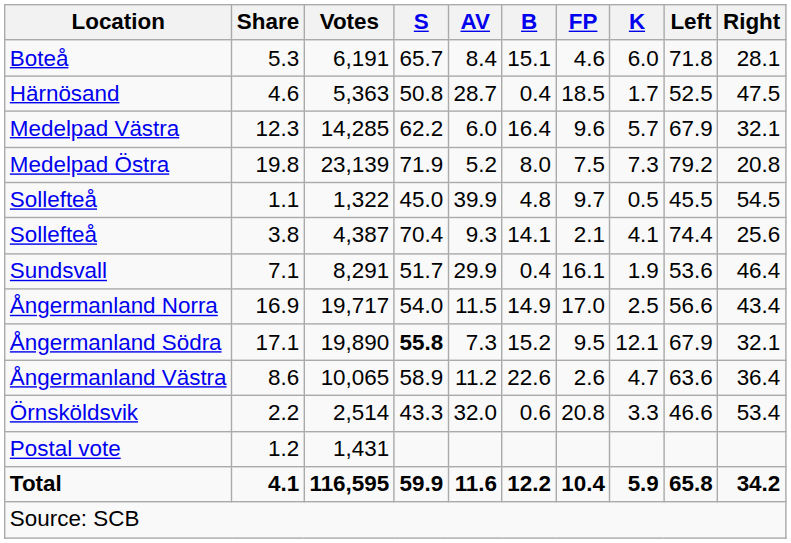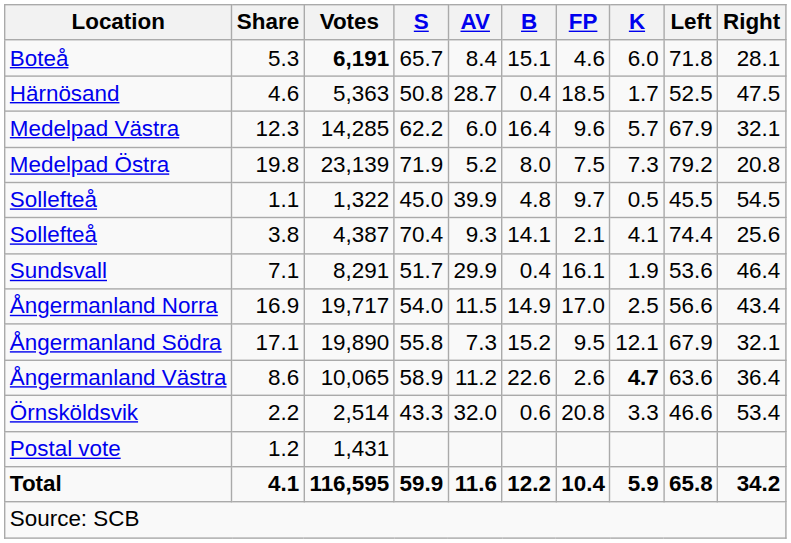(361, 57) normal -> (361, 57) bold
(421, 341) bold -> (421, 341) normal
(643, 377) normal -> (643, 377) bold
